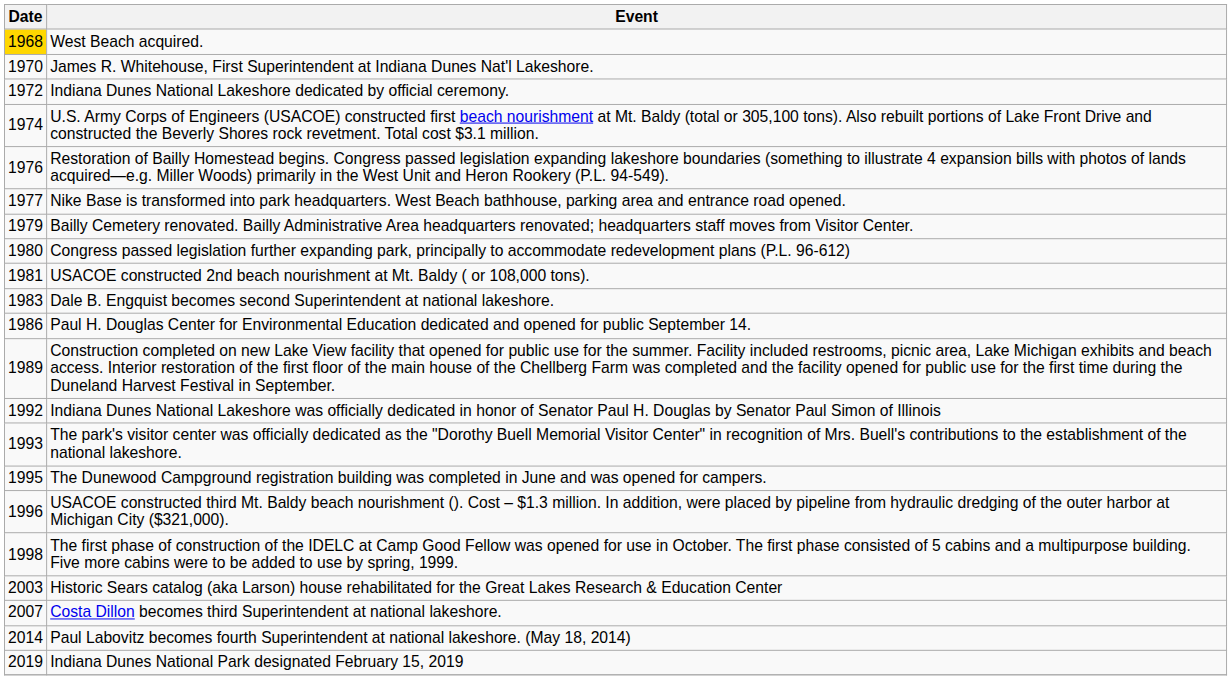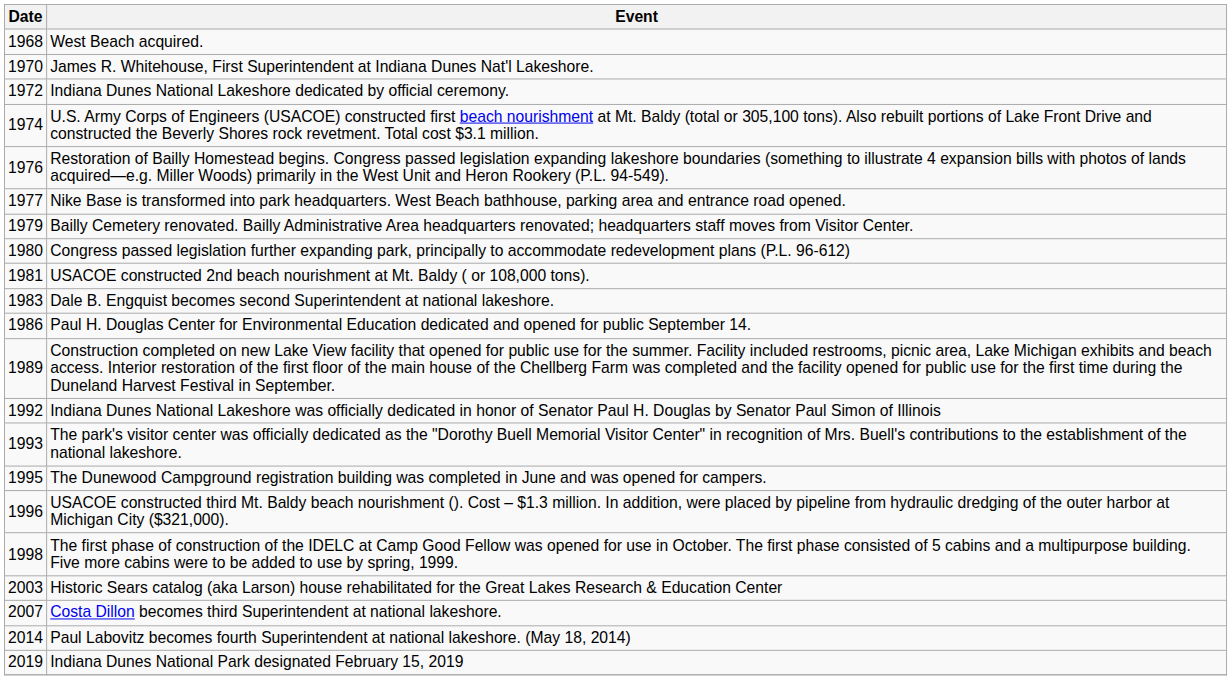(26, 41) gold background -> (26, 41) no background
